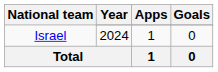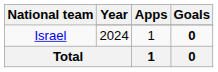(192, 35) normal -> (192, 35) bold
